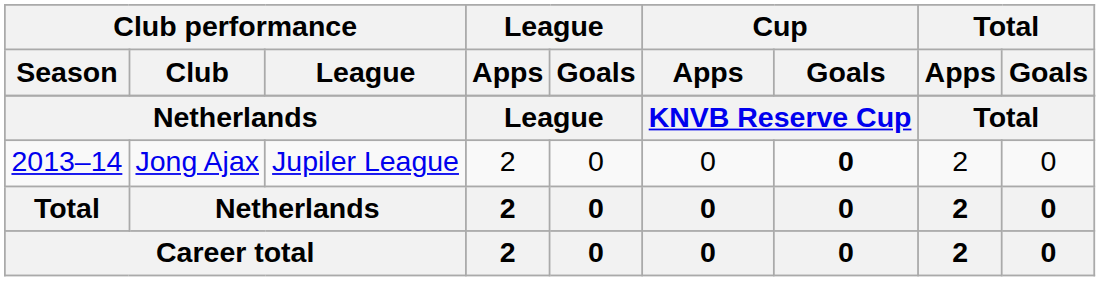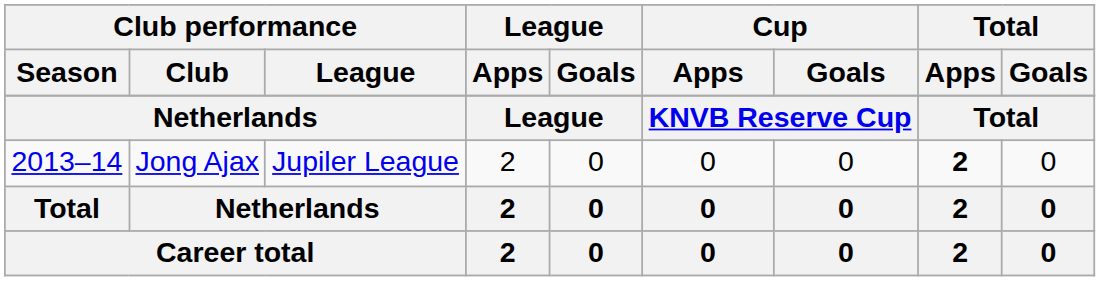(846, 162) bold -> (846, 162) normal
(960, 162) normal -> (960, 162) bold
